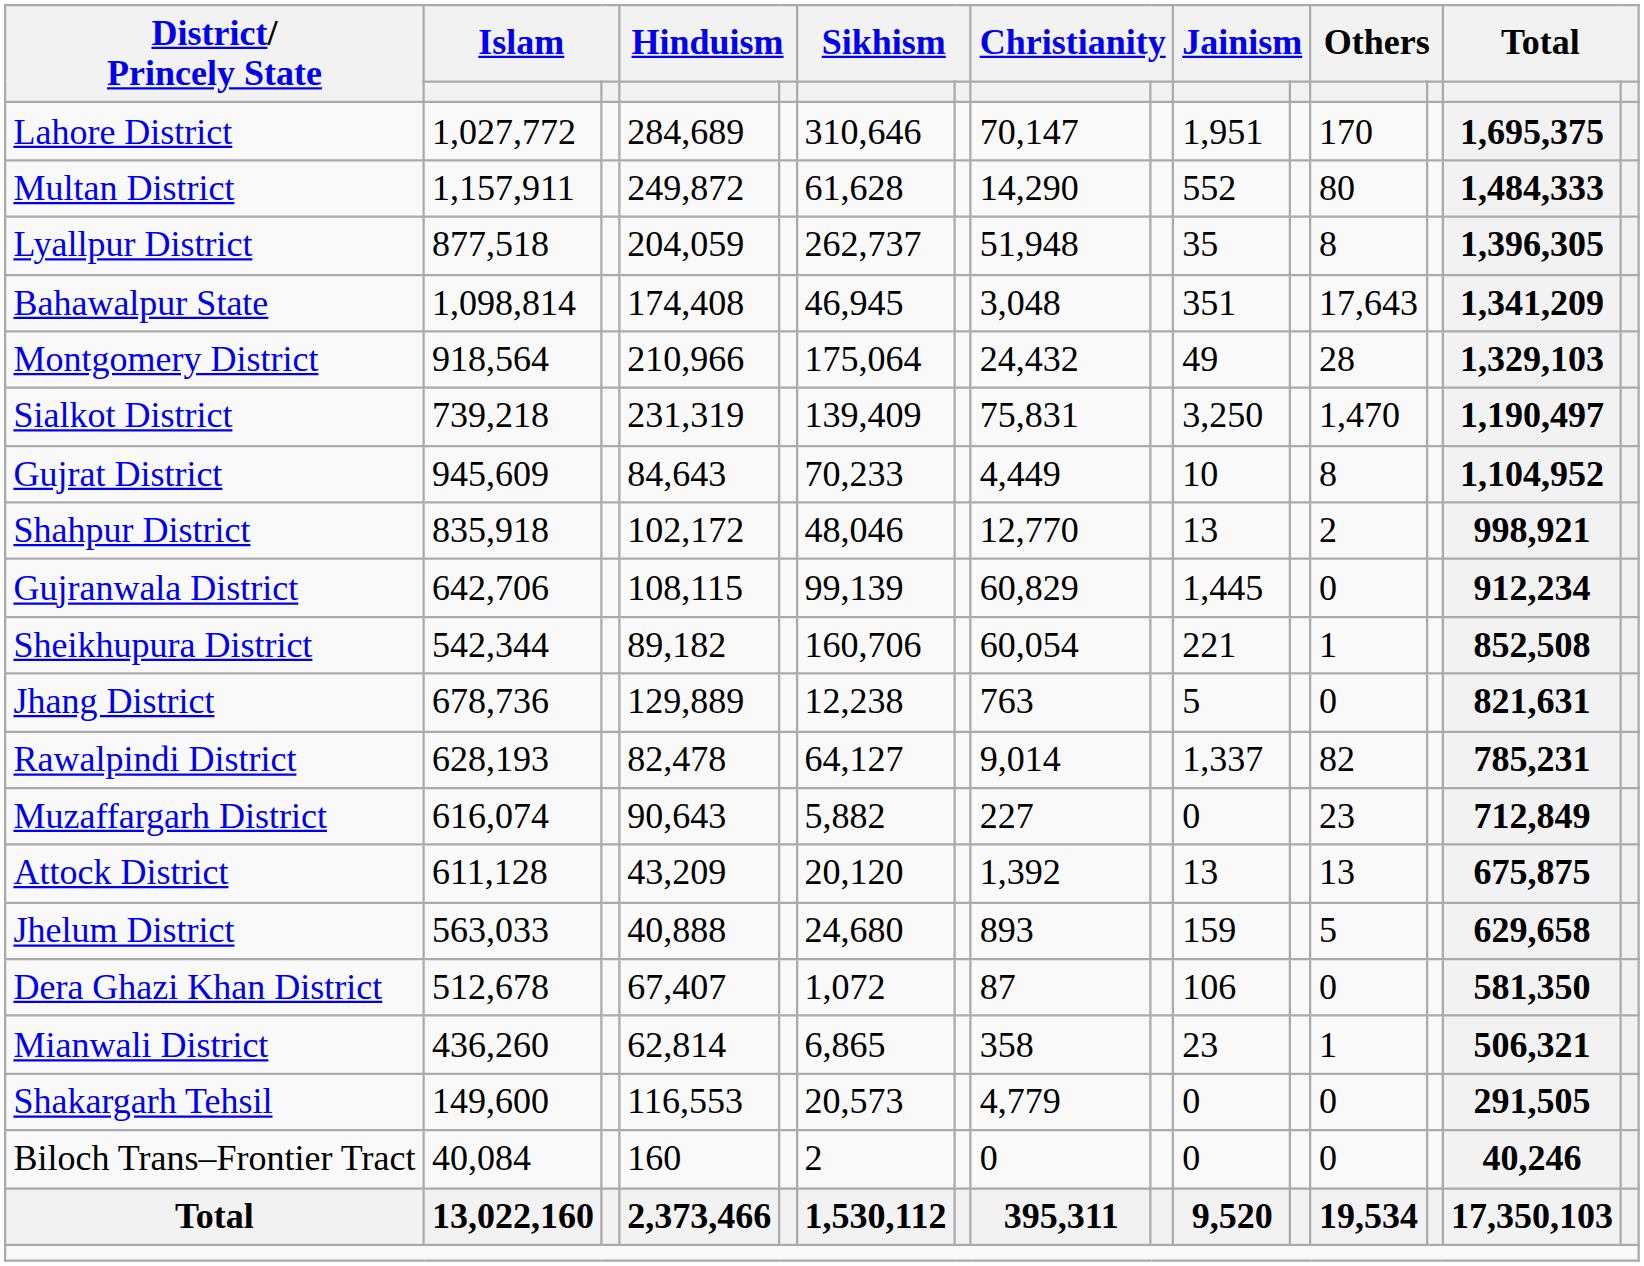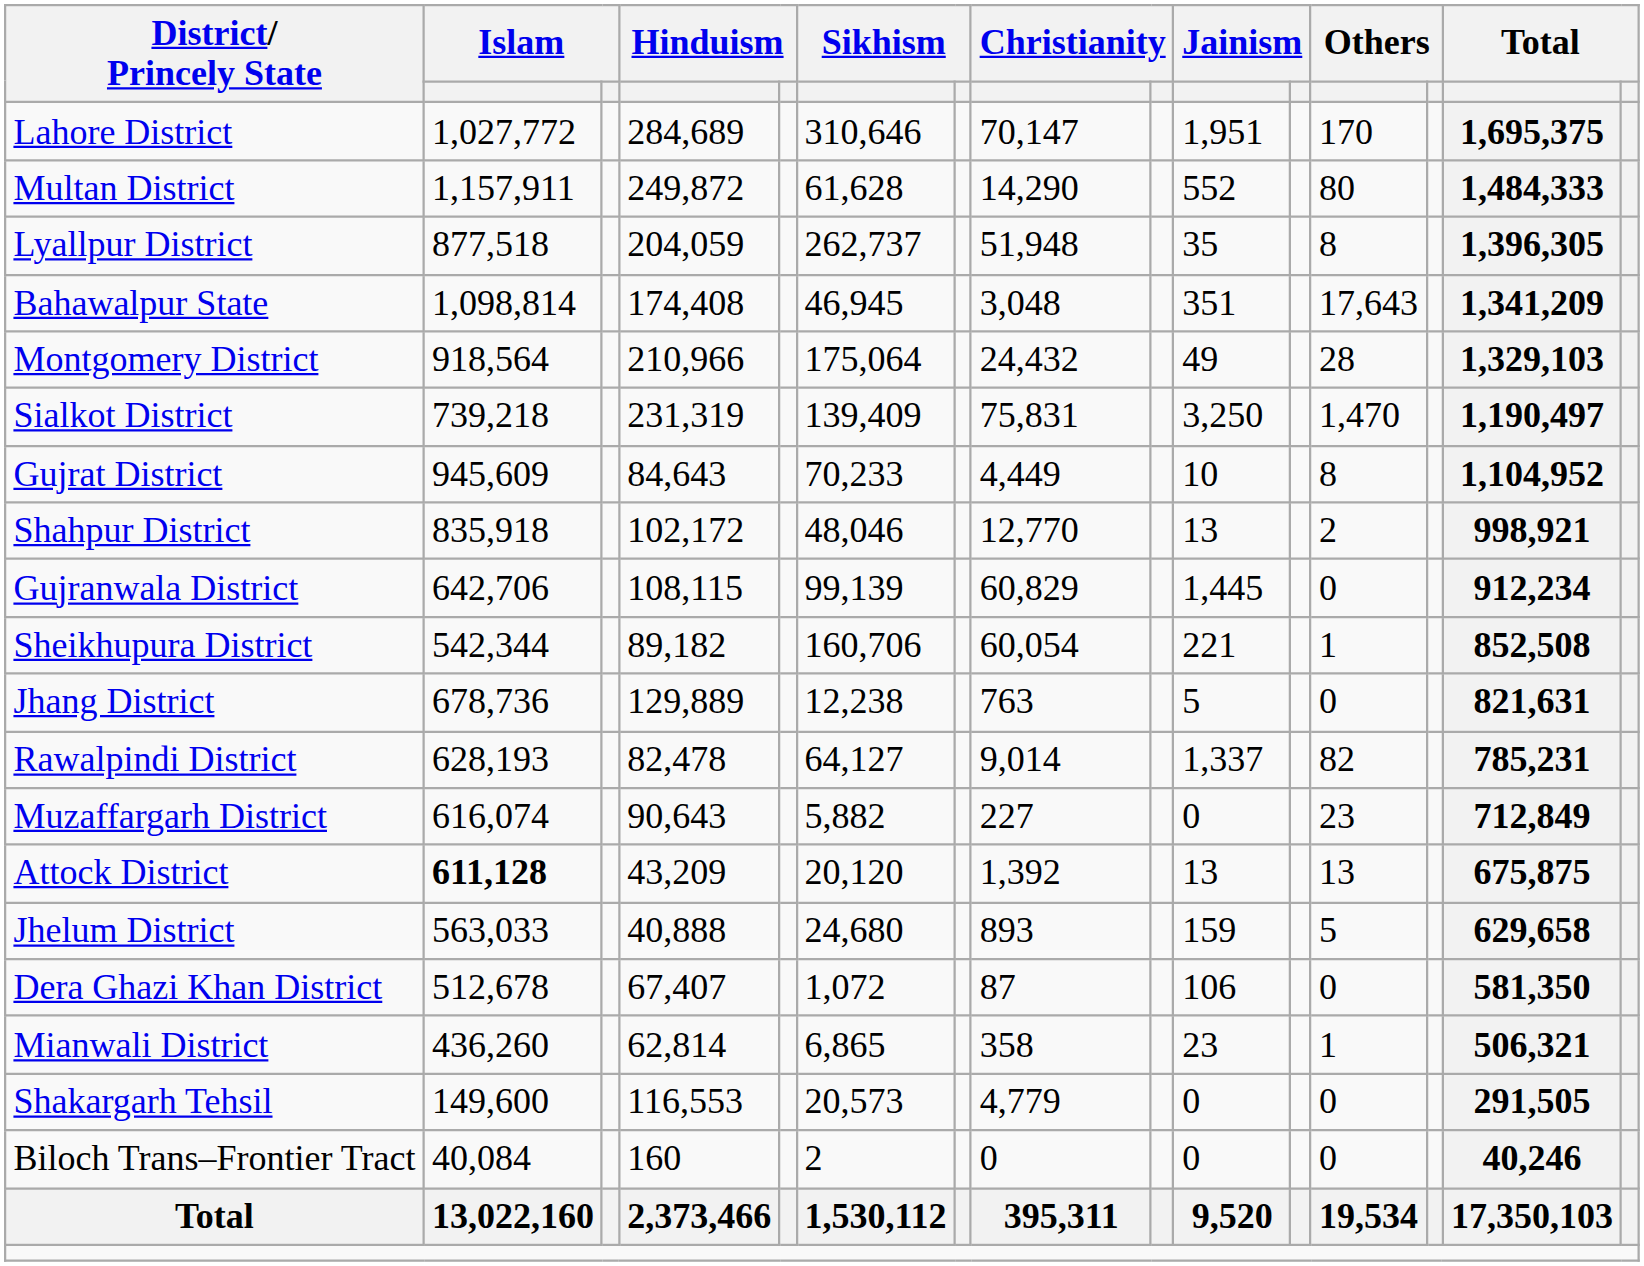(490, 872) normal -> (490, 872) bold
